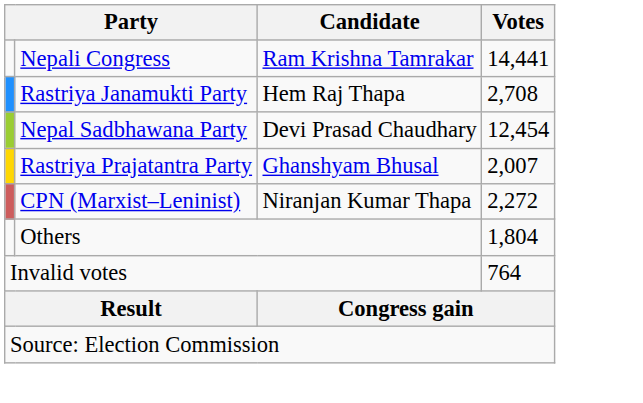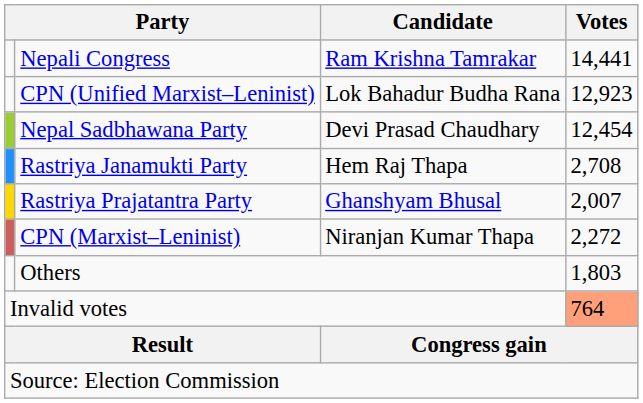+ row: (168, 93)
rows swapped: (134, 129) <-> (134, 93)
(513, 237) 1,804 -> (596, 272) 1,803
(504, 272) no background -> (587, 308) lightsalmon background
